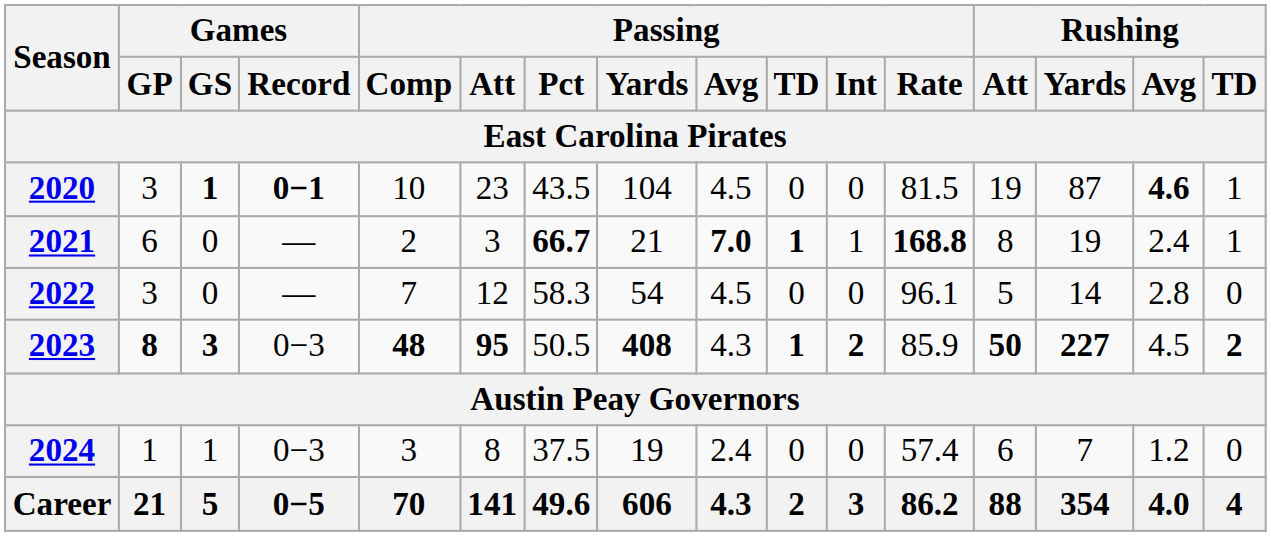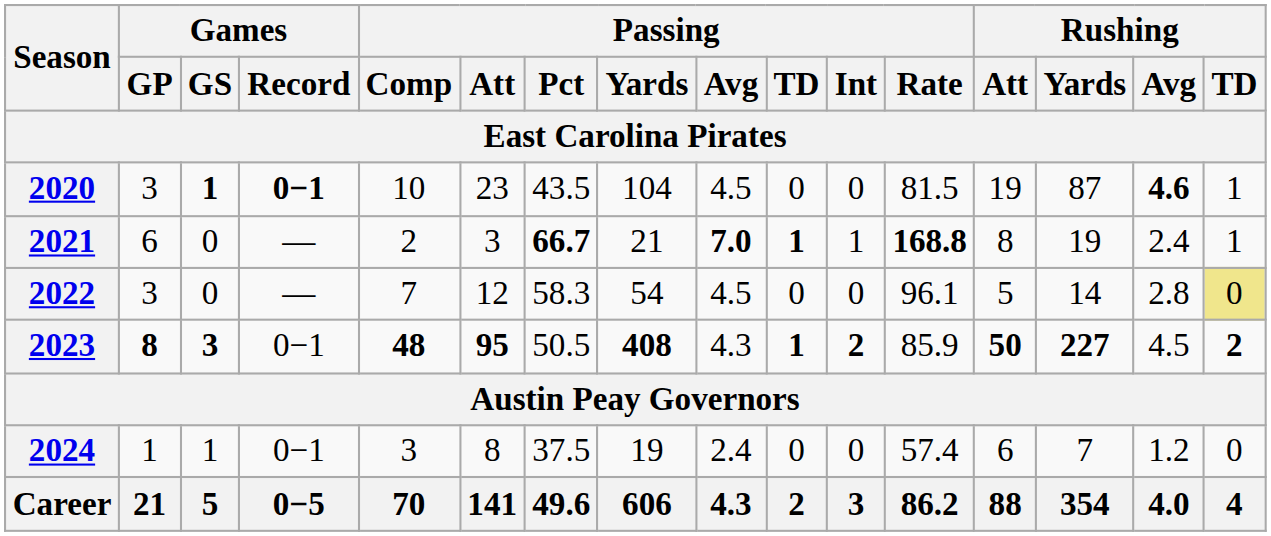(1234, 293) no background -> (1234, 293) khaki background
(299, 345) 0−3 -> (299, 345) 0−1
(299, 450) 0−3 -> (299, 450) 0−1
